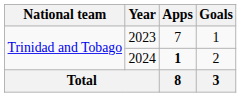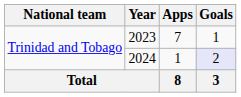(178, 59) bold -> (178, 59) normal
(216, 59) no background -> (216, 59) lavender background
